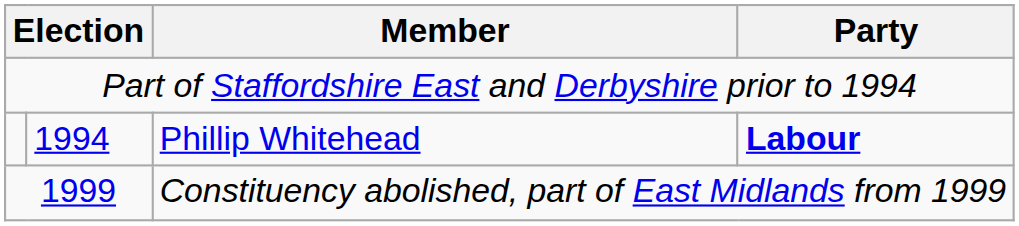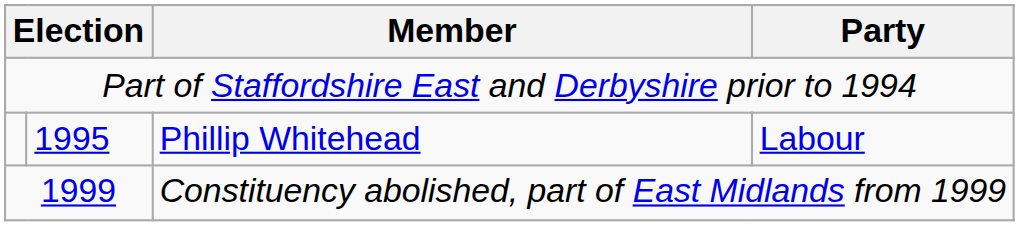(72, 138) 1994 -> (72, 138) 1995
(803, 138) bold -> (812, 138) normal
